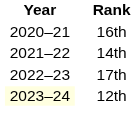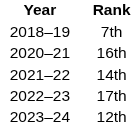+ row: (112, 31)
(40, 96) lightyellow background -> (40, 117) no background
